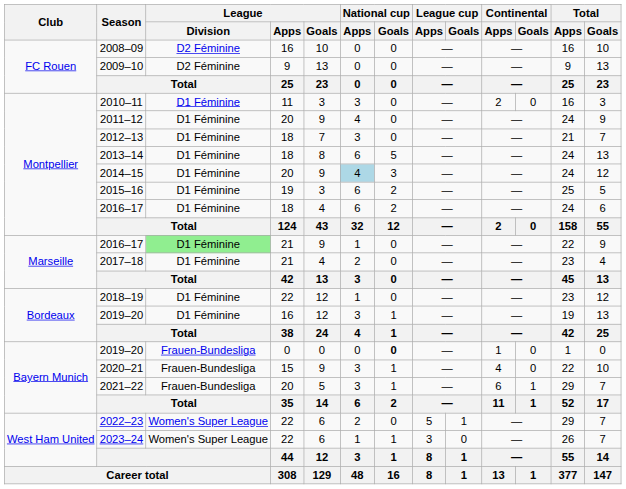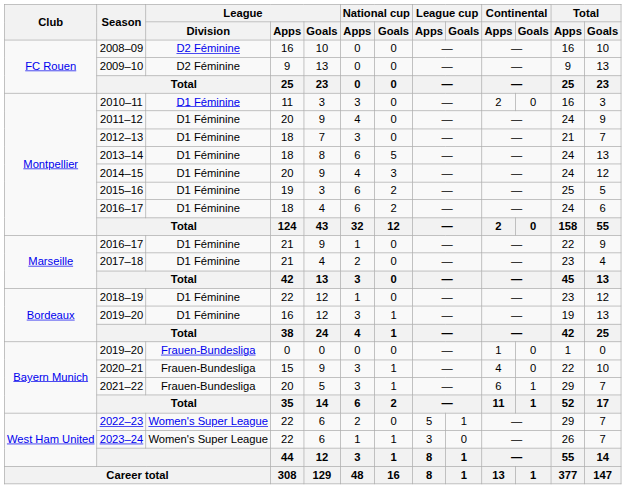(357, 173) lightblue background -> (357, 173) no background
(208, 244) lightgreen background -> (208, 244) no background
(394, 350) bold -> (394, 350) normal
